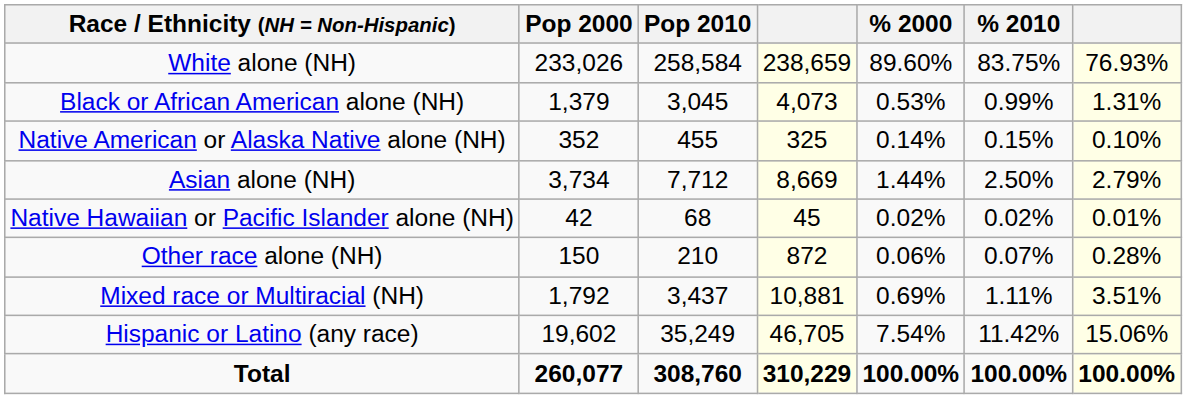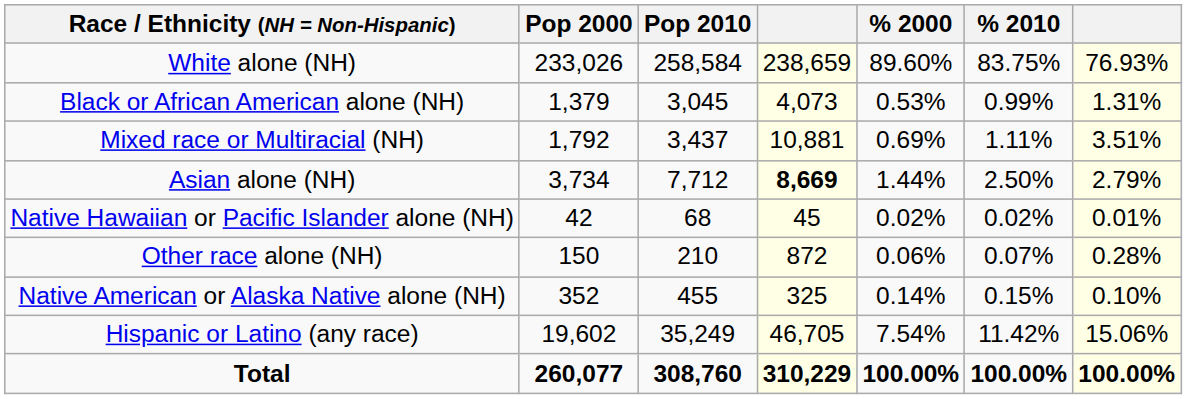rows swapped: (262, 140) <-> (262, 295)
(807, 179) normal -> (807, 179) bold
